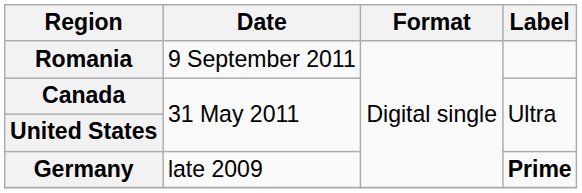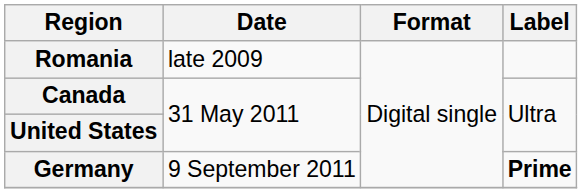(262, 59) 9 September 2011 -> (215, 59) late 2009
(215, 168) late 2009 -> (262, 168) 9 September 2011
